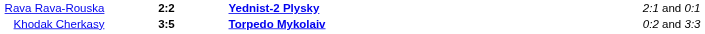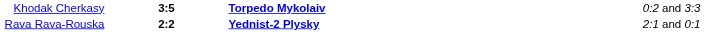rows swapped: (55, 8) <-> (59, 24)
